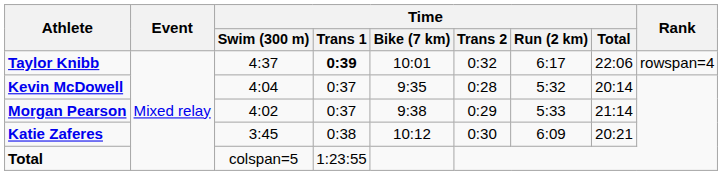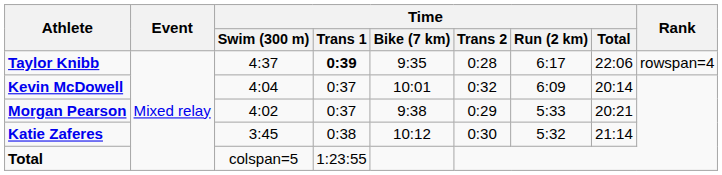(412, 63) 10:01 -> (412, 63) 9:35
(482, 63) 0:32 -> (482, 63) 0:28
(412, 87) 9:35 -> (412, 87) 10:01
(482, 87) 0:28 -> (482, 87) 0:32
(551, 87) 5:32 -> (551, 87) 6:09
(614, 111) 21:14 -> (614, 111) 20:21
(551, 135) 6:09 -> (551, 135) 5:32
(614, 135) 20:21 -> (614, 135) 21:14
